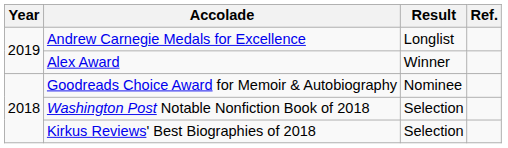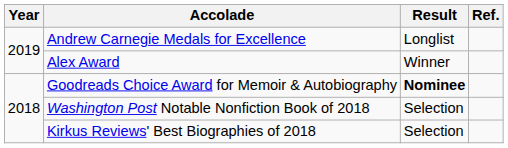(433, 85) normal -> (435, 85) bold
